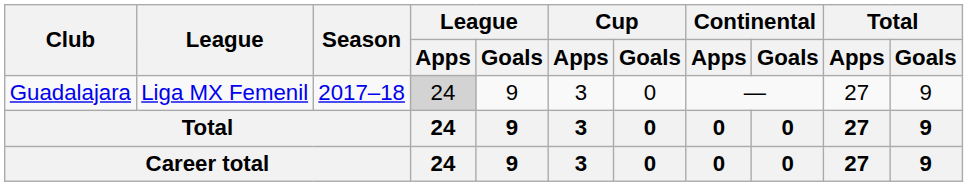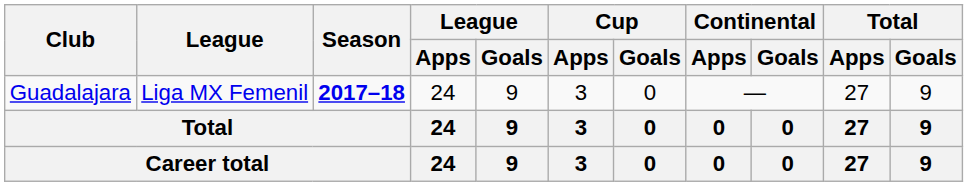(362, 92) normal -> (362, 92) bold
(443, 92) lightgrey background -> (443, 92) no background
